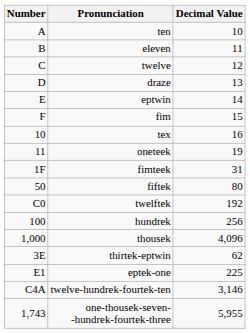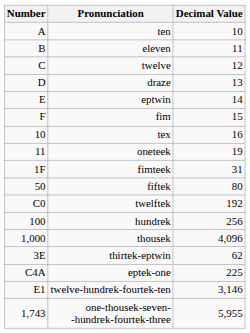(39, 272) E1 -> (35, 272) C4A
(35, 290) C4A -> (39, 290) E1
